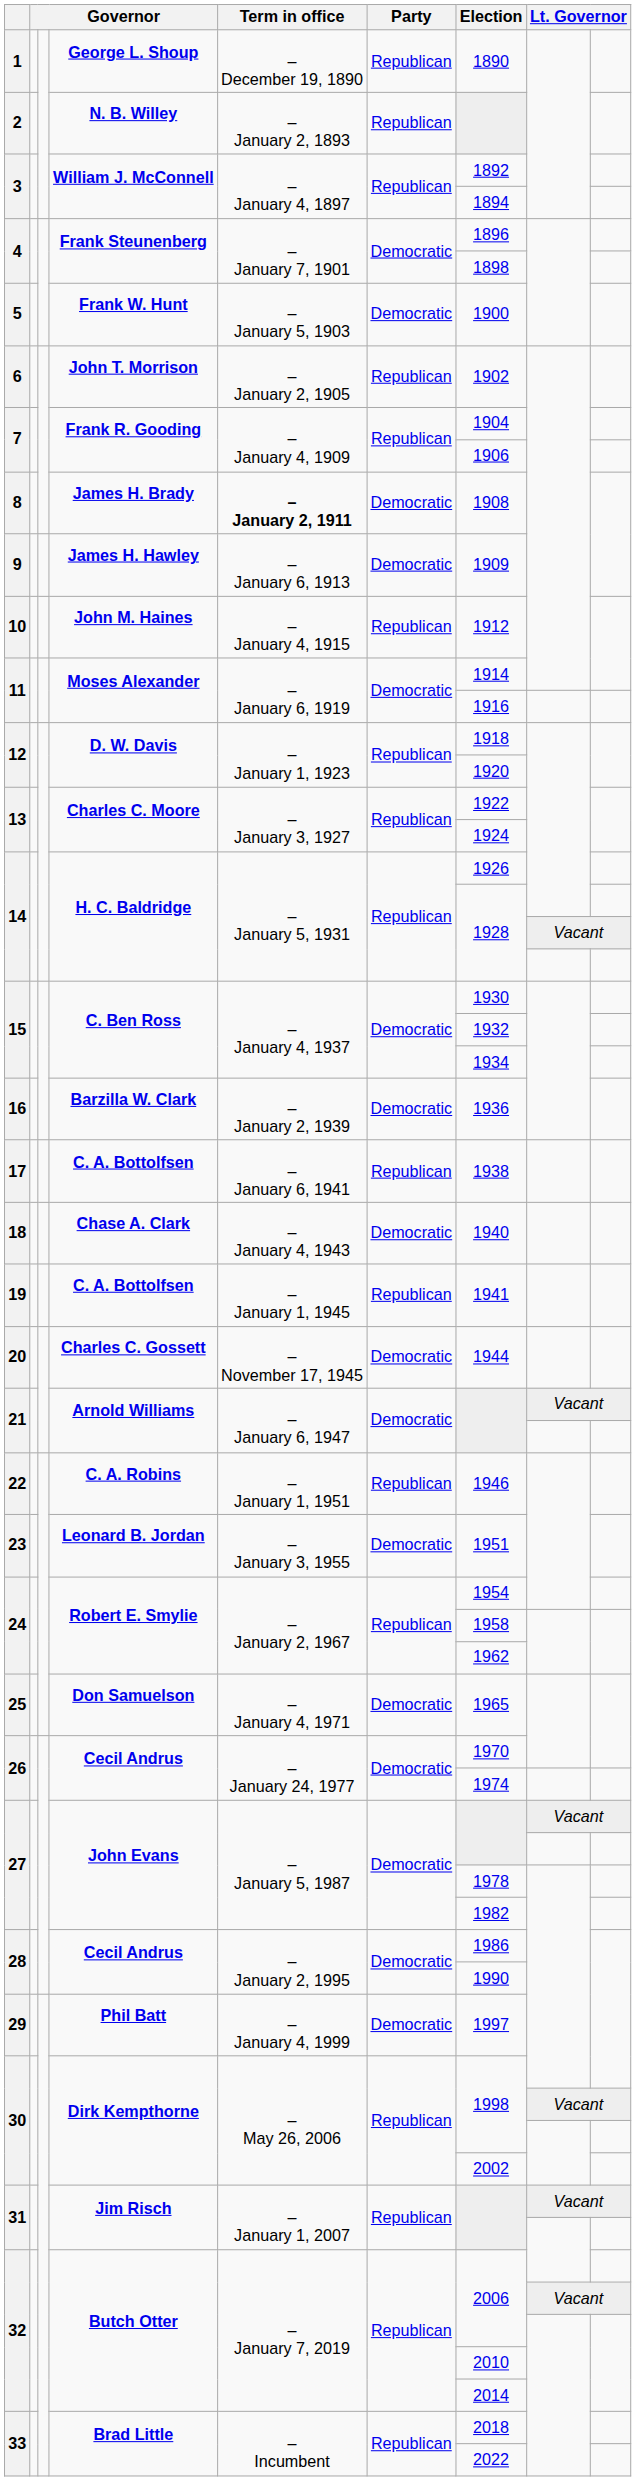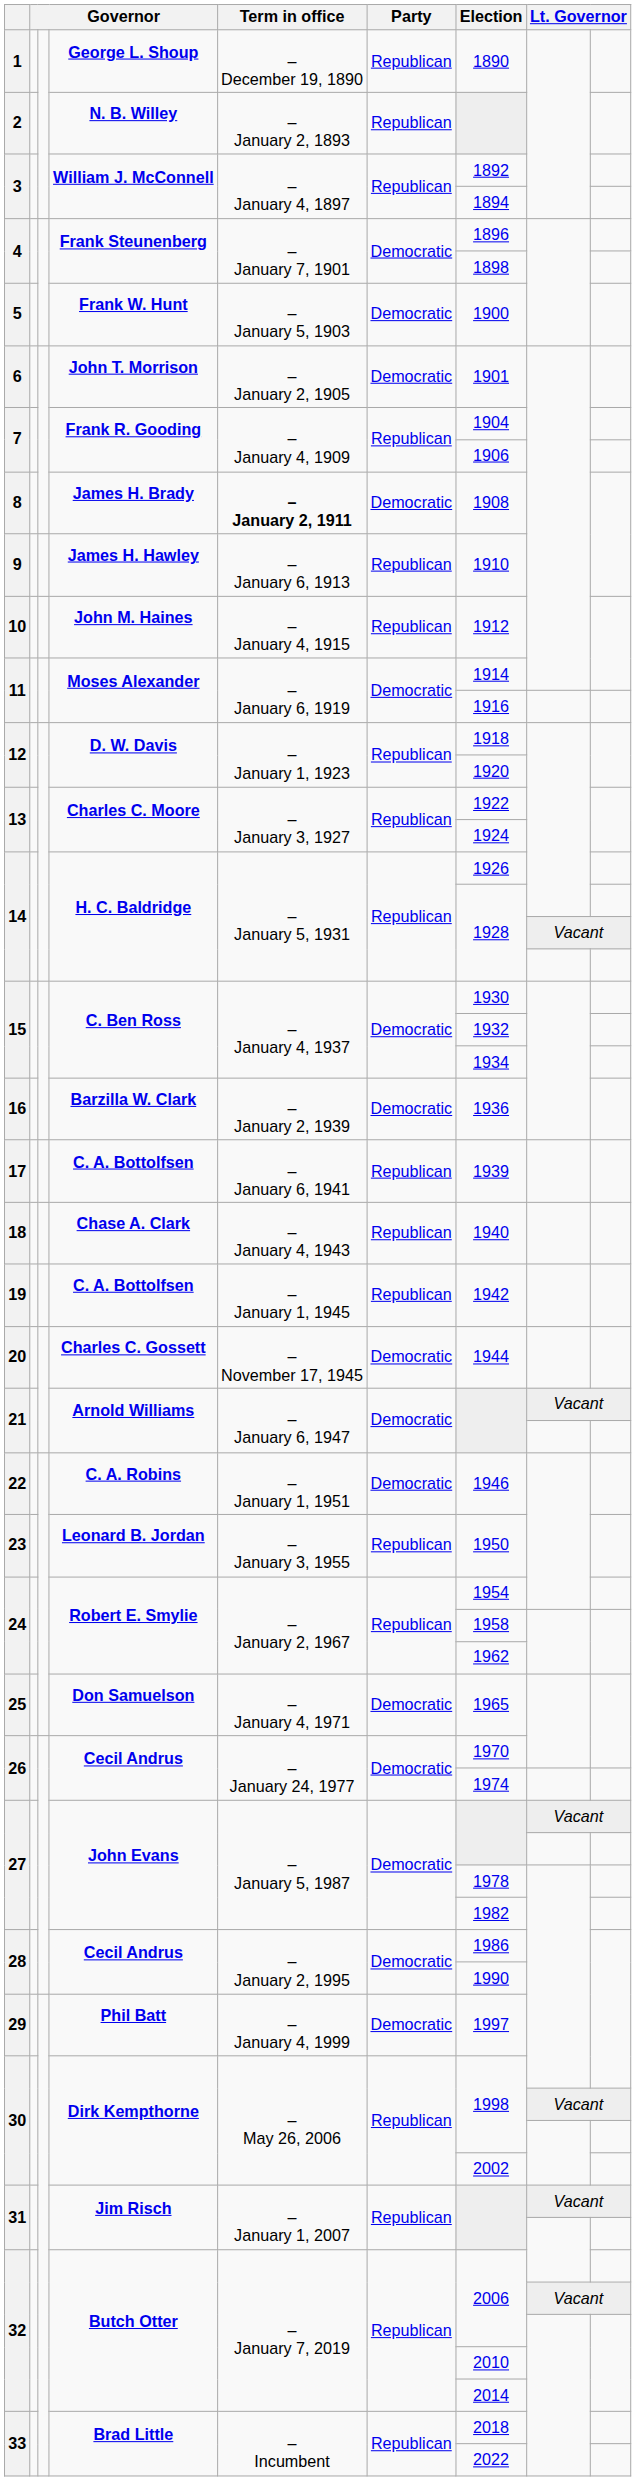(411, 376) Republican -> (411, 376) Democratic
(491, 376) 1902 -> (491, 376) 1901
(411, 564) Democratic -> (411, 564) Republican
(491, 564) 1909 -> (491, 564) 1910
(491, 1171) 1938 -> (491, 1171) 1939
(411, 1233) Democratic -> (411, 1233) Republican
(491, 1295) 1941 -> (491, 1295) 1942
(411, 1483) Republican -> (411, 1483) Democratic
(411, 1545) Democratic -> (411, 1545) Republican
(491, 1545) 1951 -> (491, 1545) 1950
